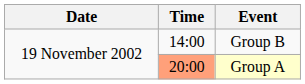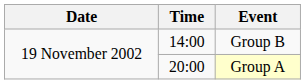(187, 66) lightsalmon background -> (187, 66) no background
